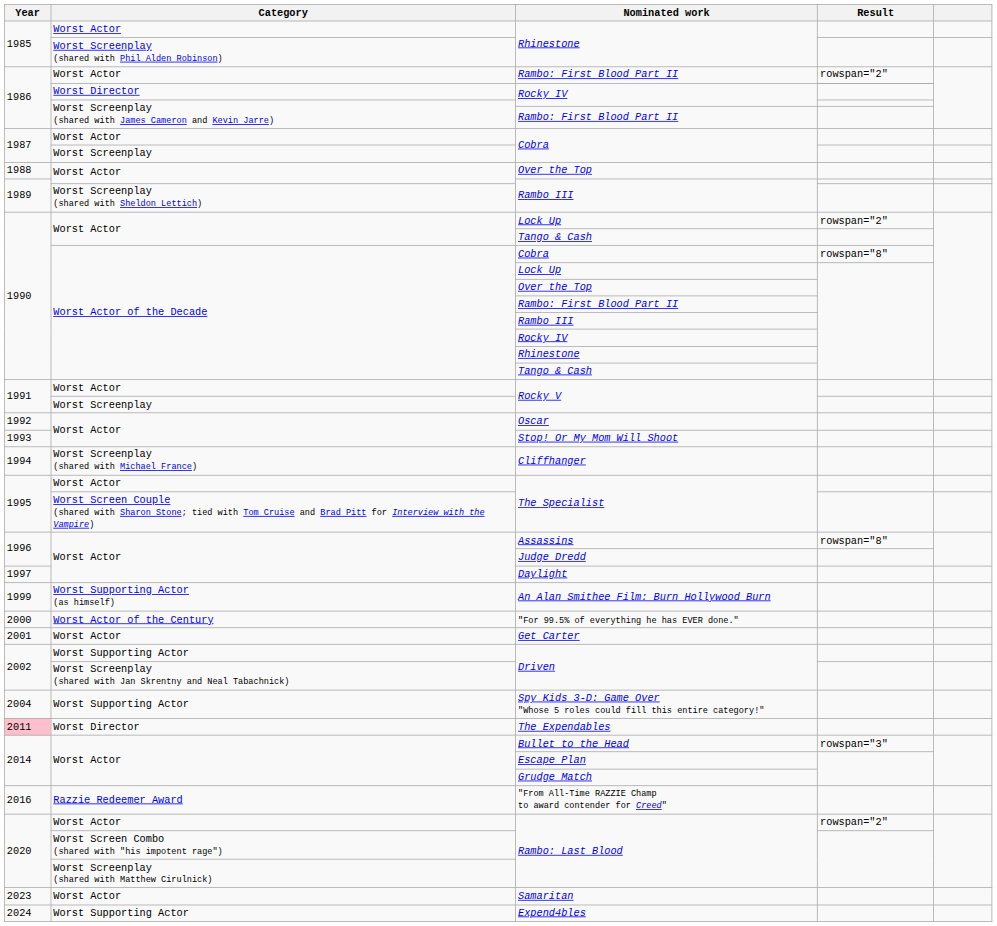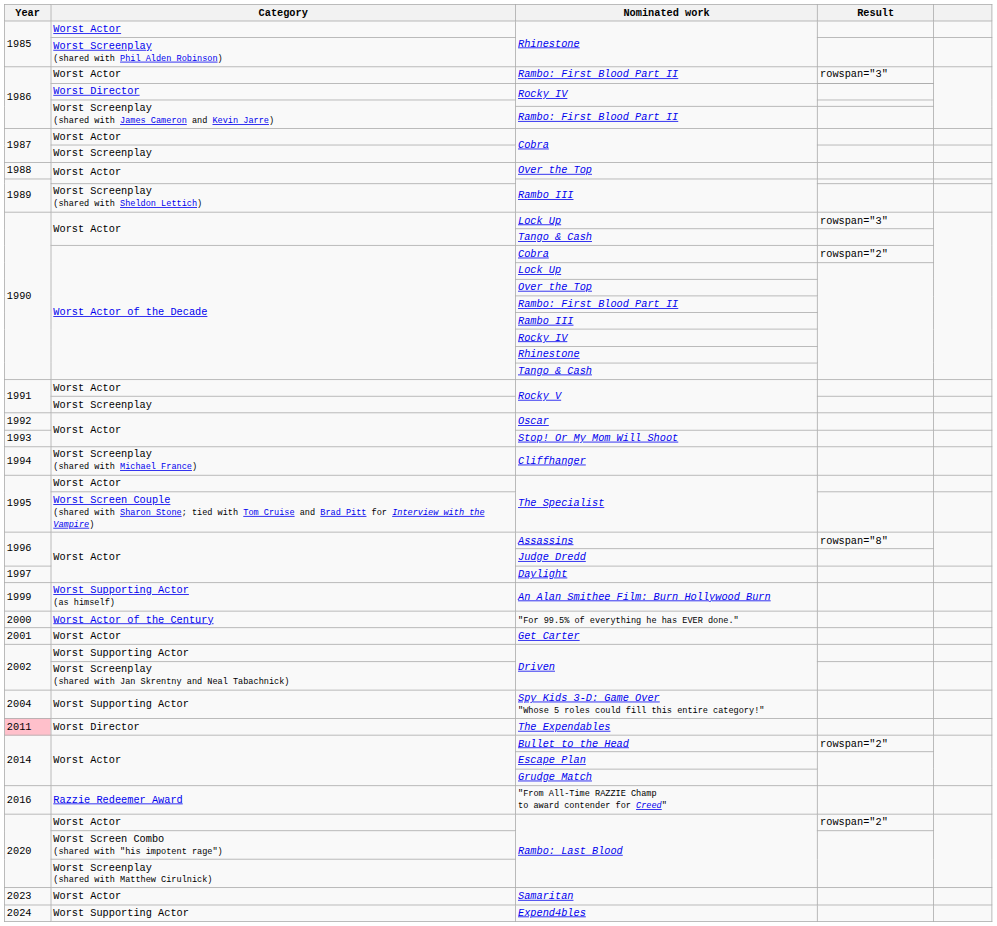(854, 75) rowspan="2" -> (854, 75) rowspan="3"
(854, 221) rowspan="2" -> (854, 221) rowspan="3"
(854, 254) rowspan="8" -> (854, 254) rowspan="2"
(854, 744) rowspan="3" -> (854, 744) rowspan="2"
